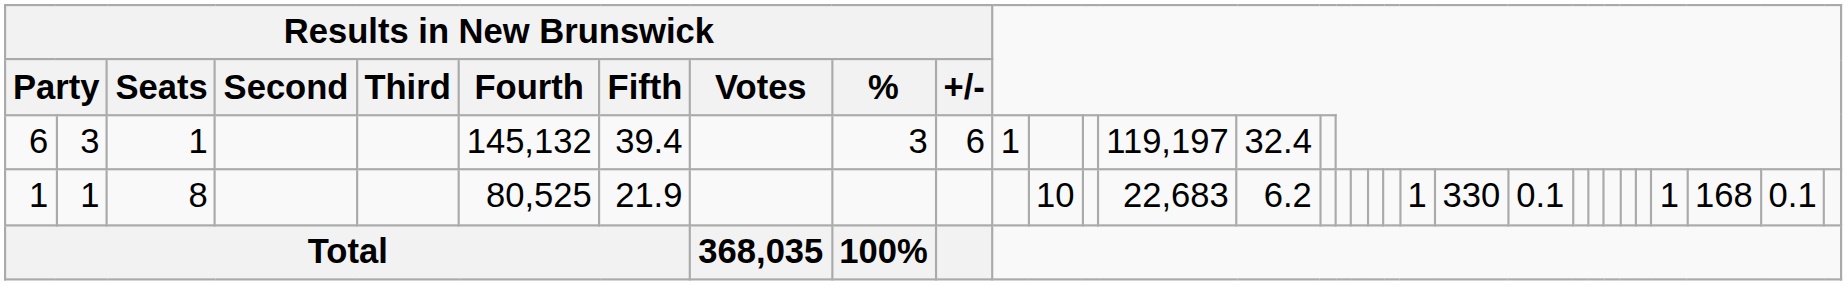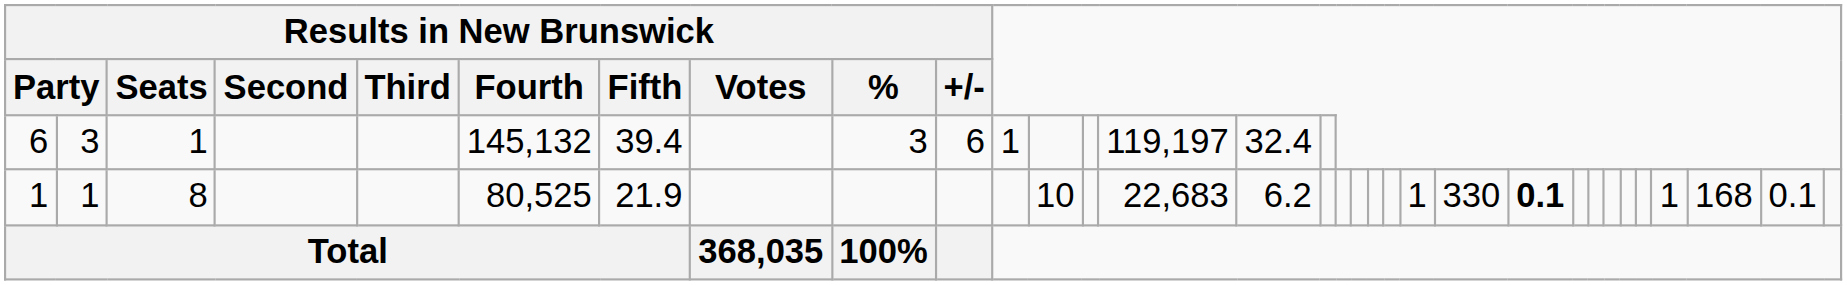(1540, 196) normal -> (1540, 196) bold
